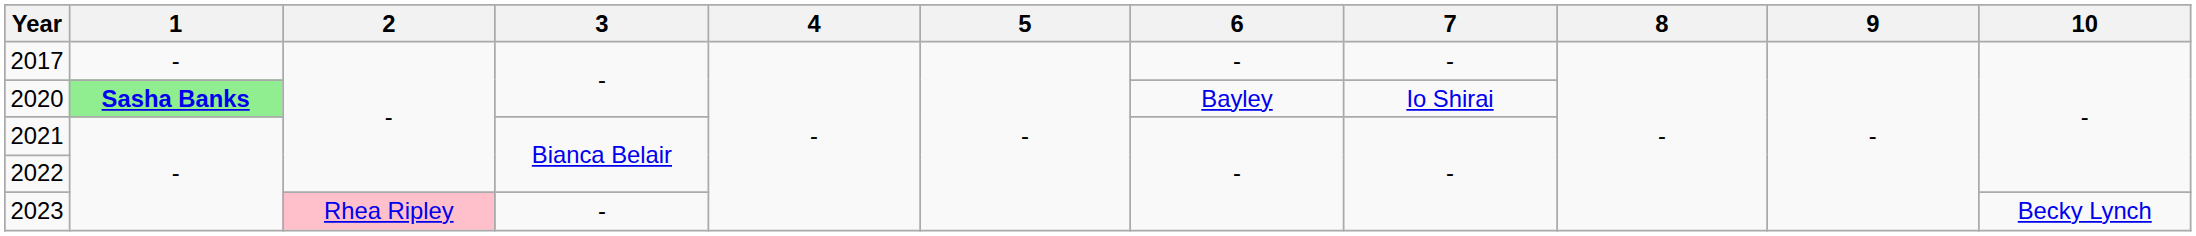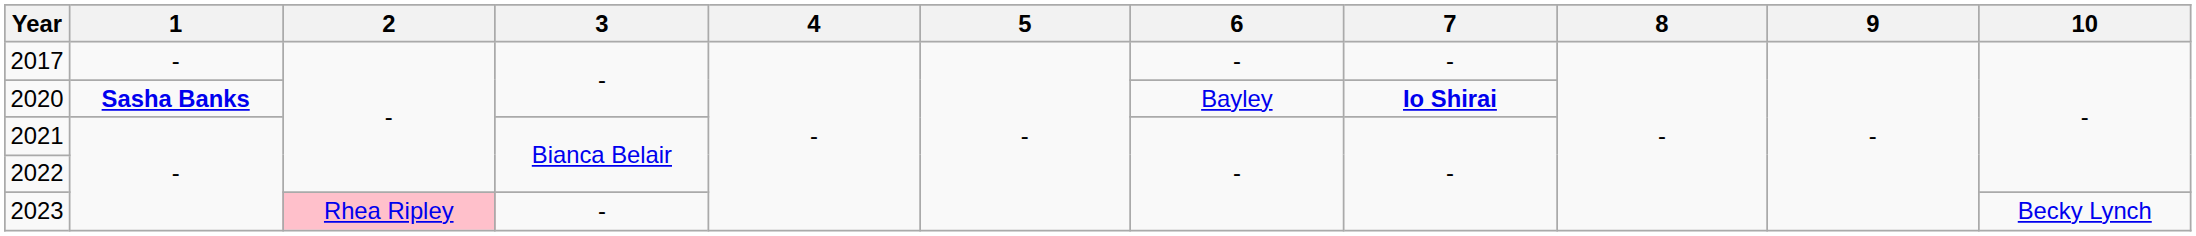(176, 98) lightgreen background -> (176, 98) no background
(1450, 98) normal -> (1450, 98) bold
